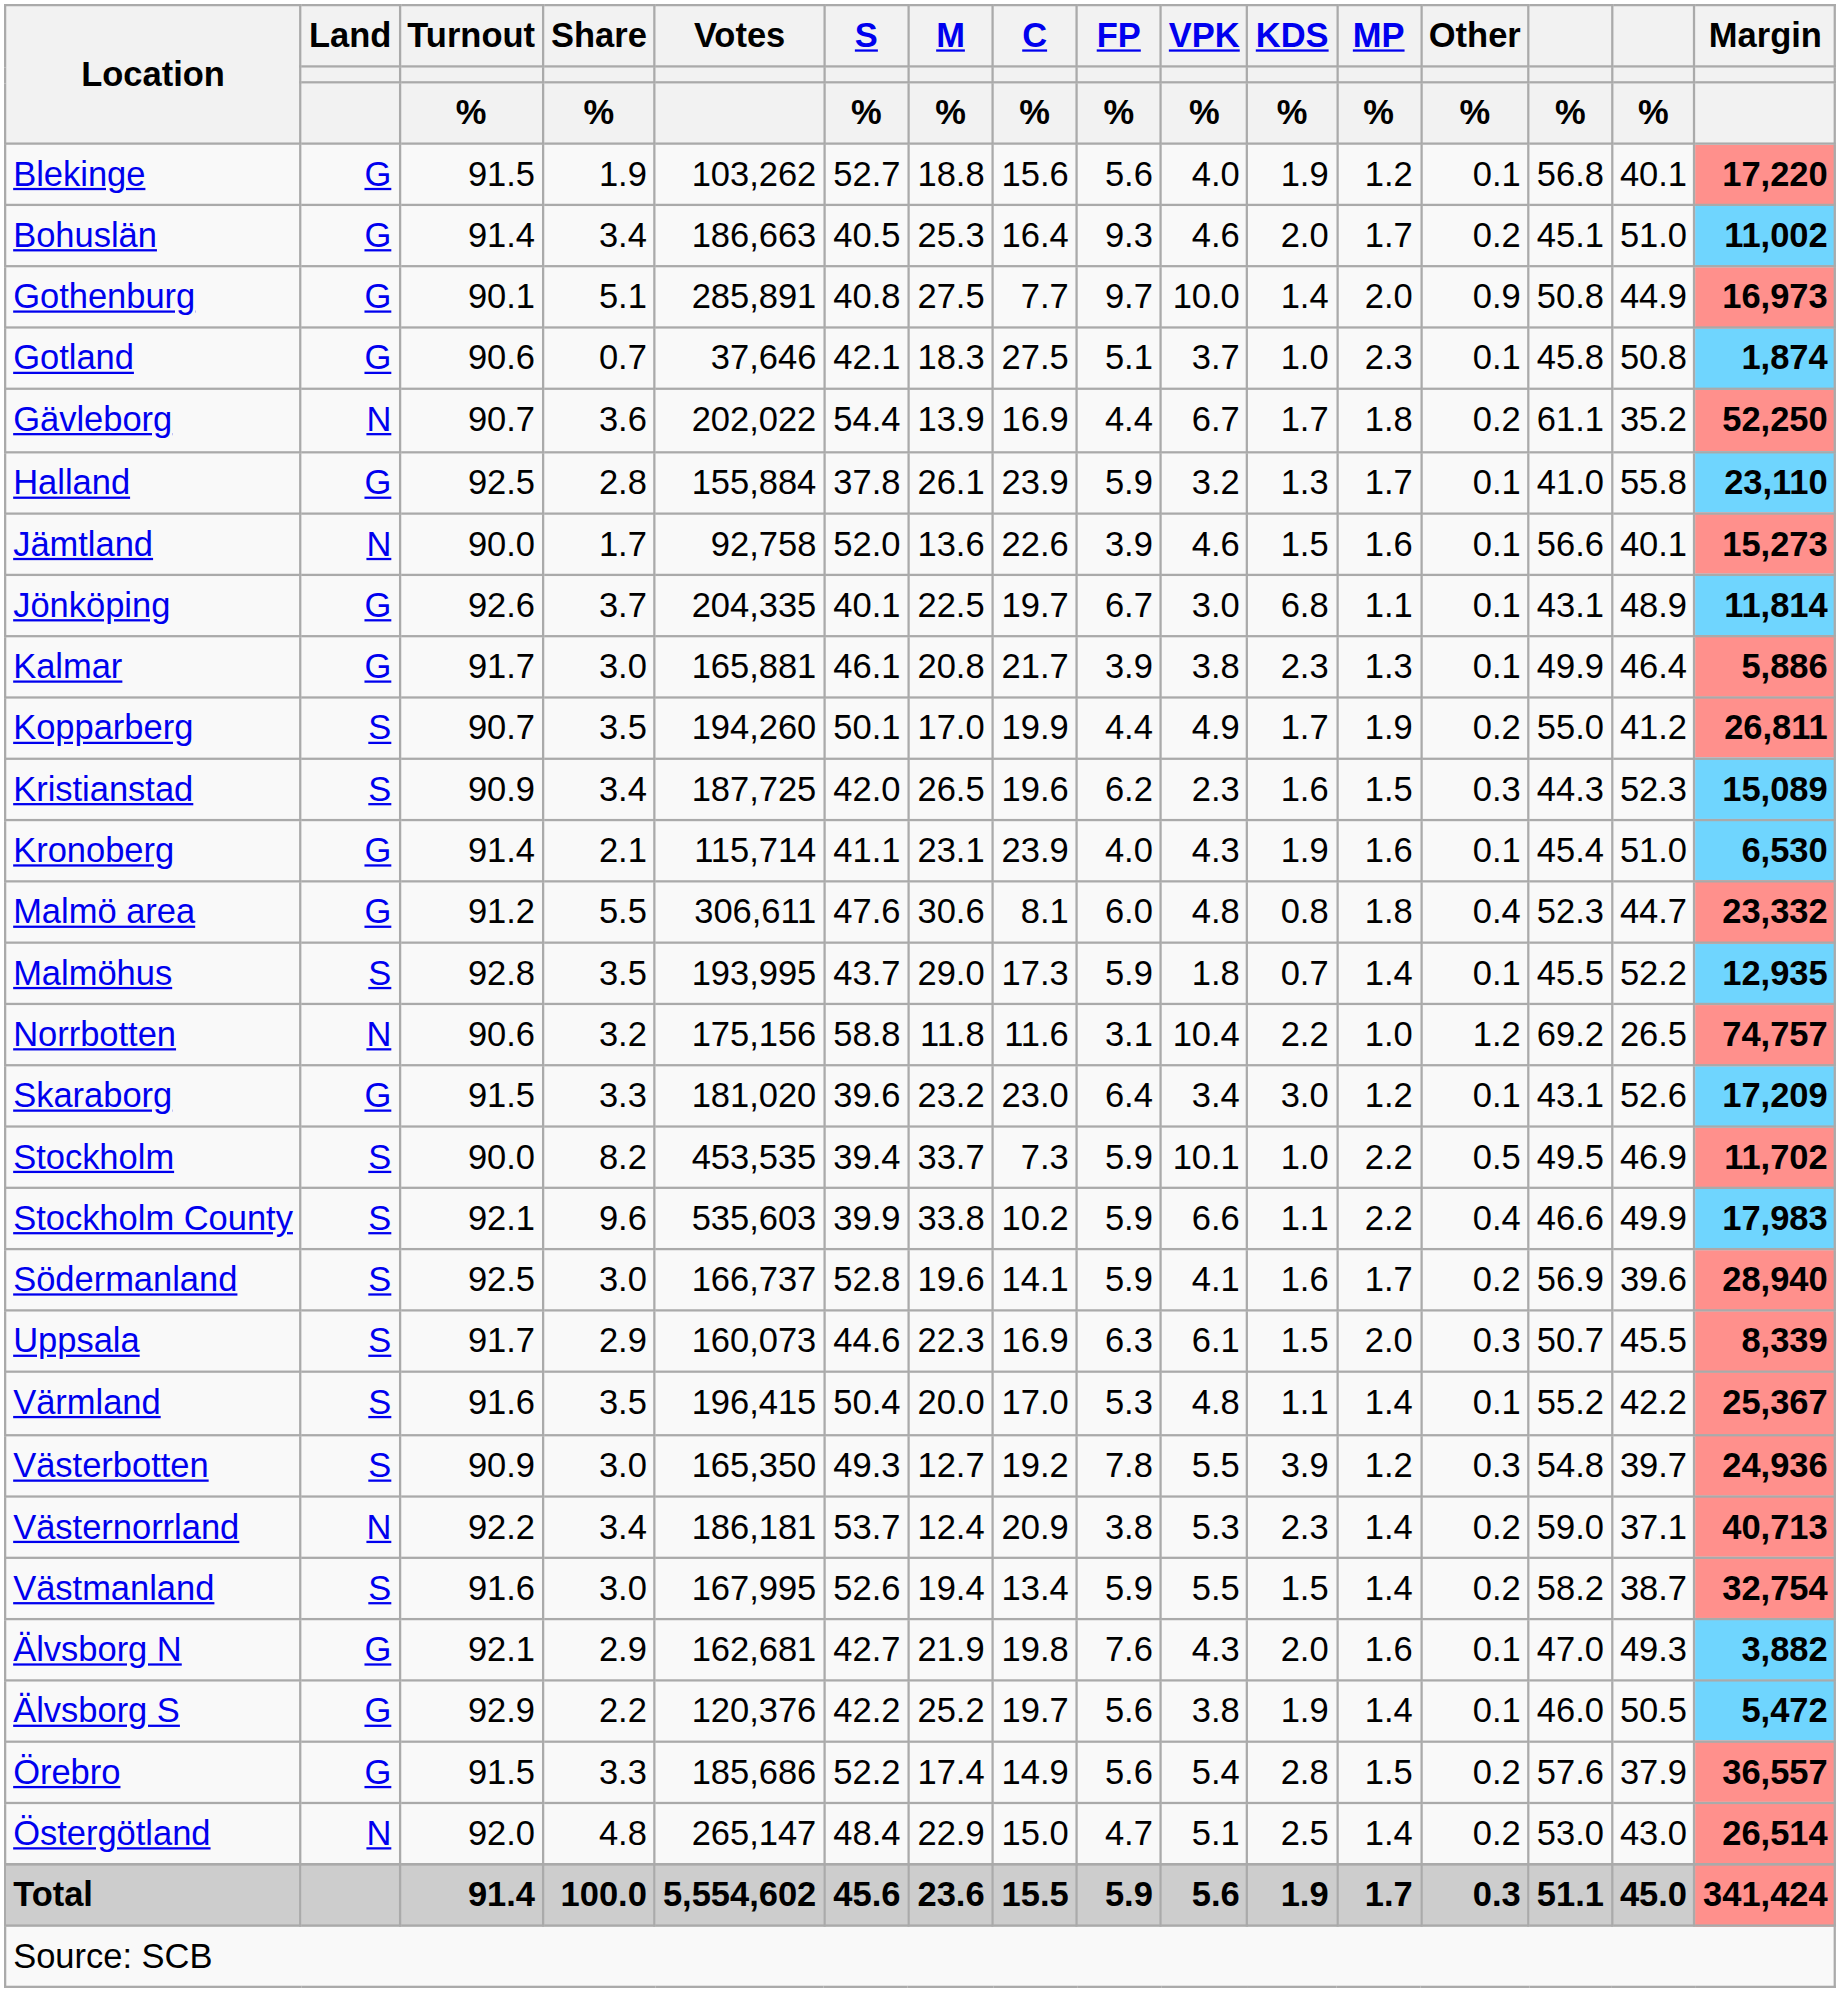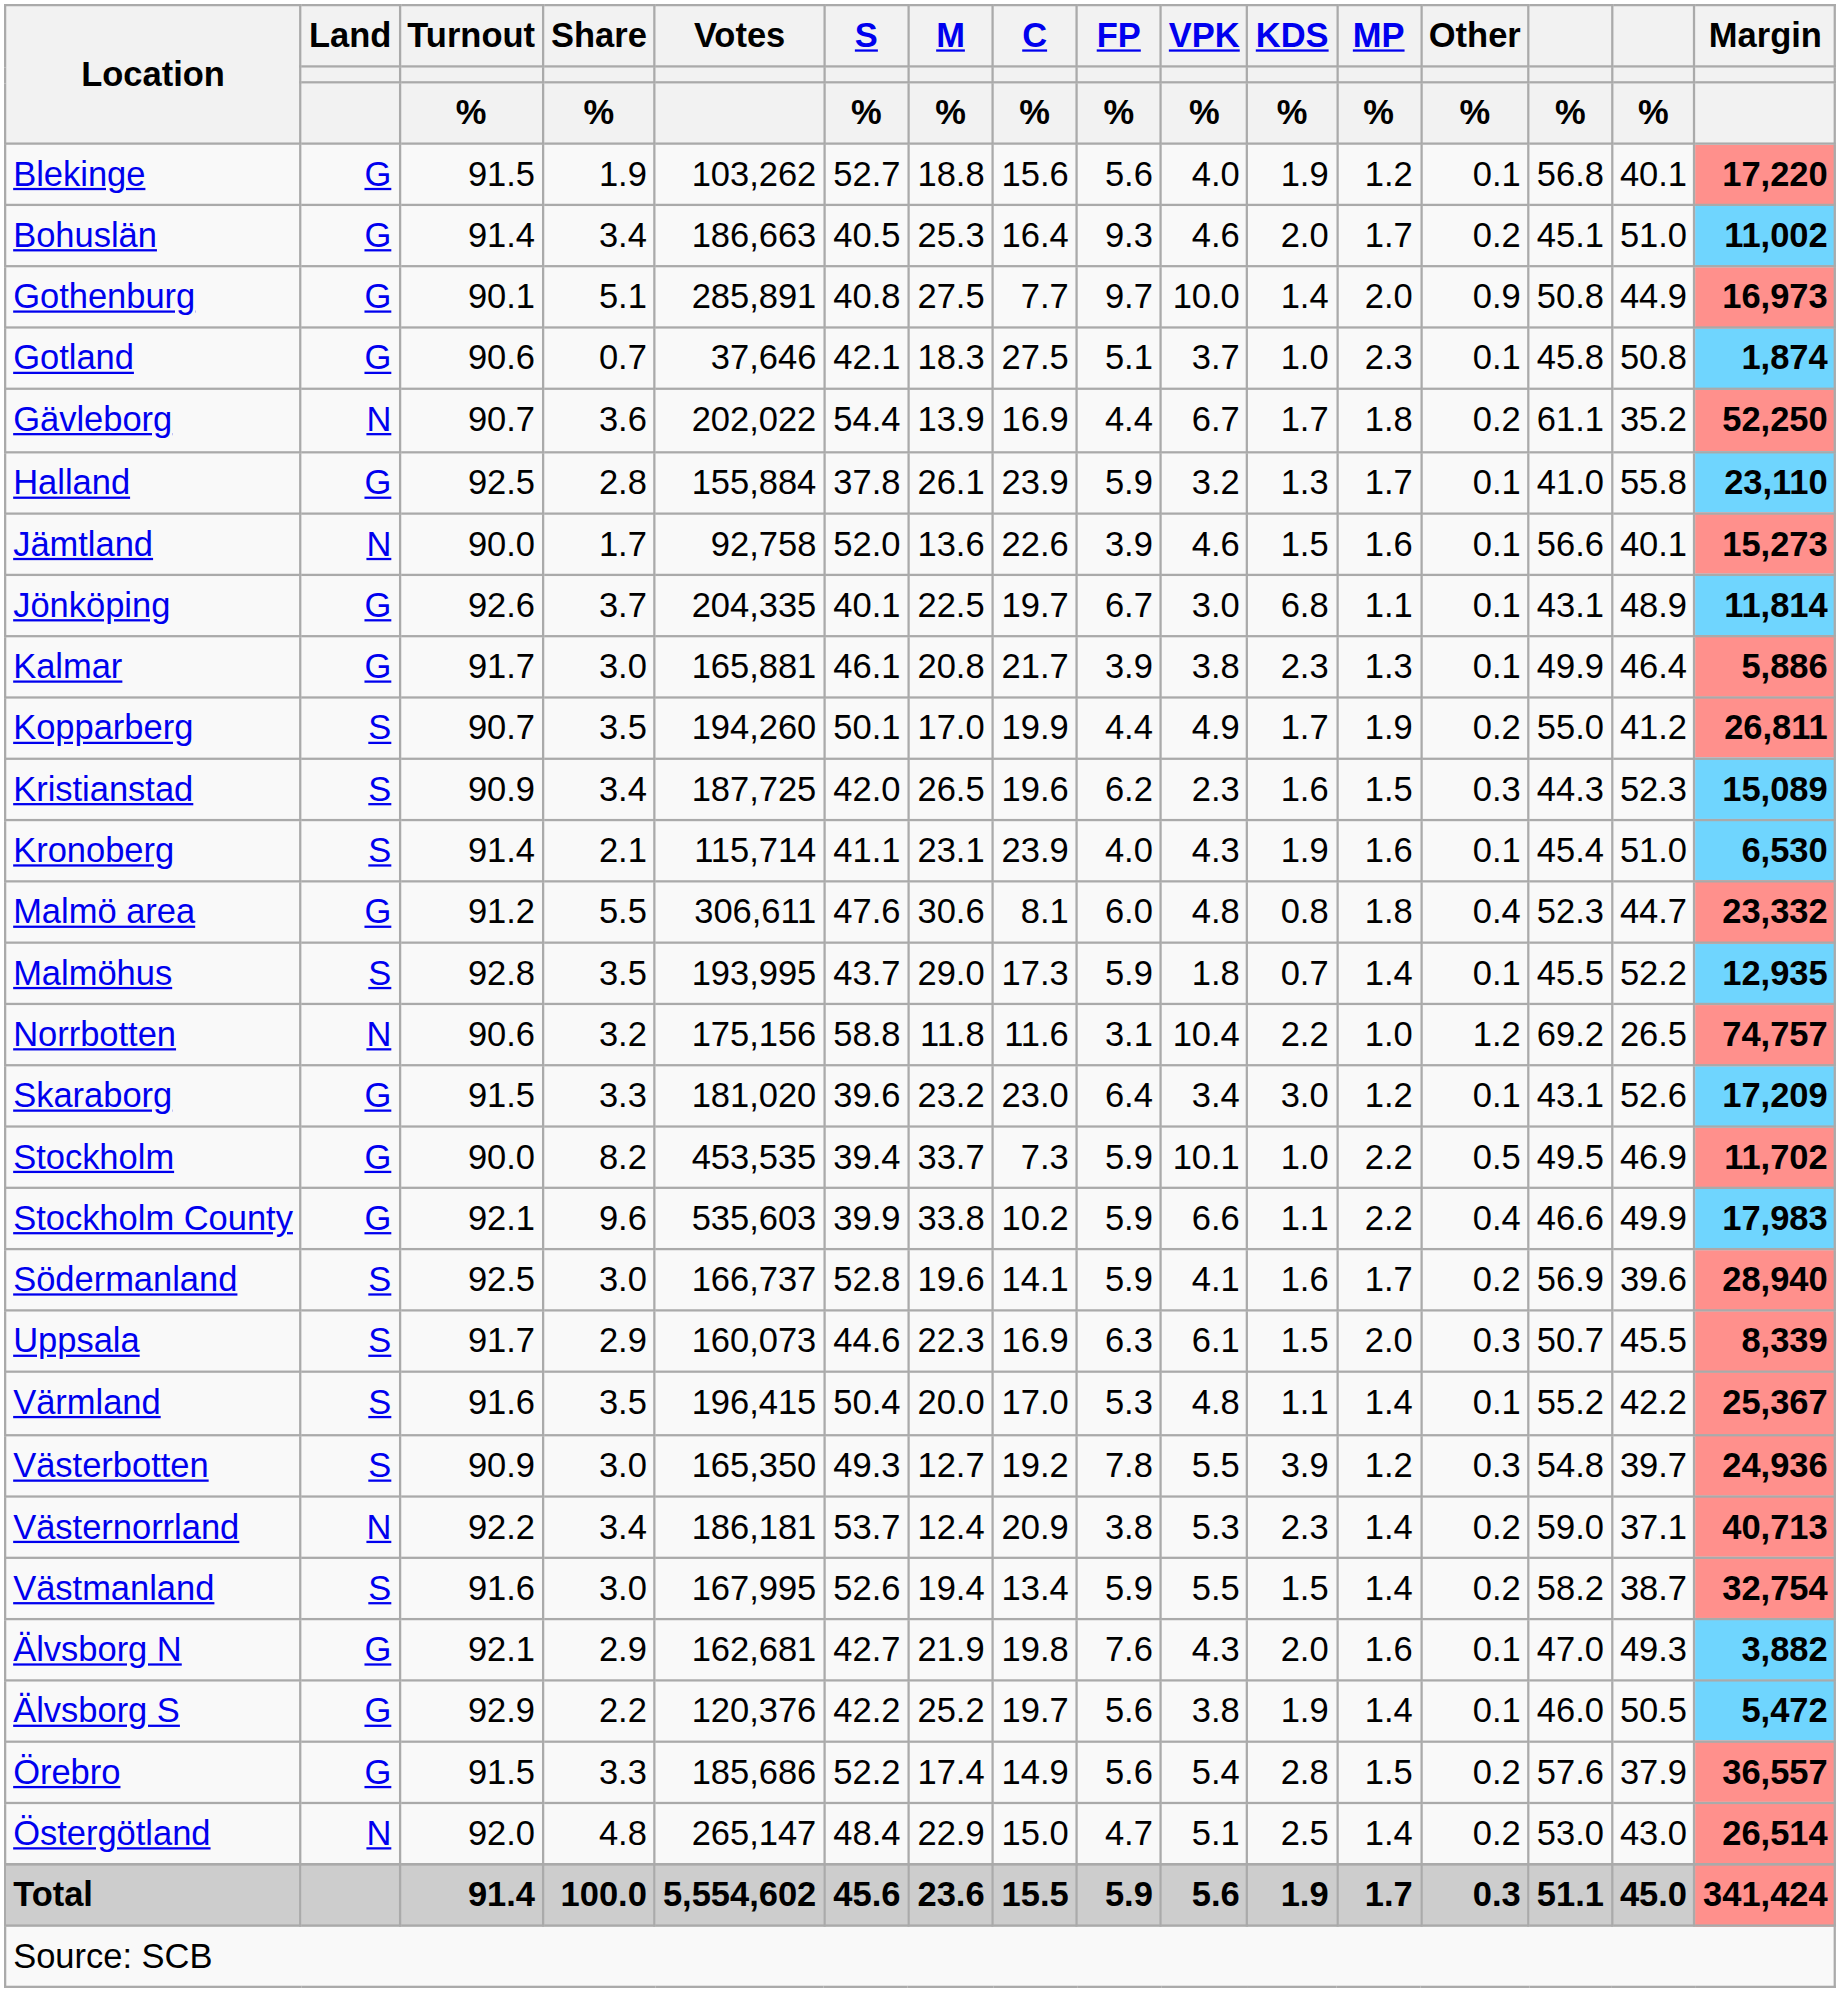(378, 850) G -> (380, 850) S
(380, 1157) S -> (378, 1157) G
(380, 1218) S -> (378, 1218) G
